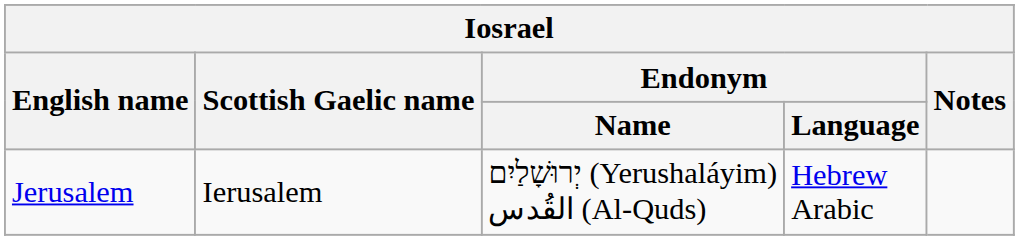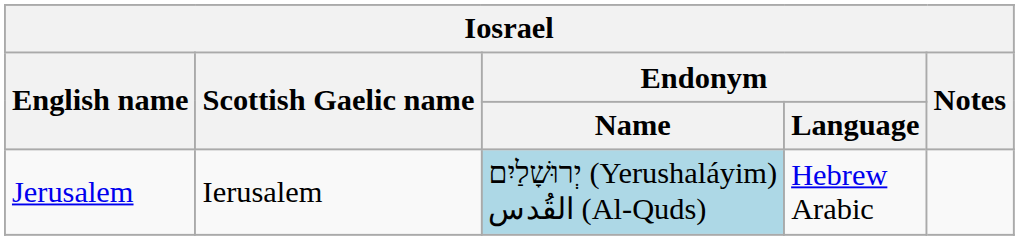(633, 191) no background -> (633, 191) lightblue background
